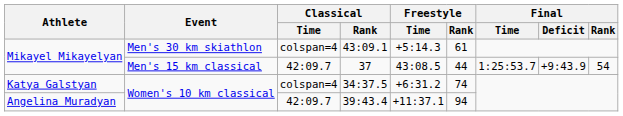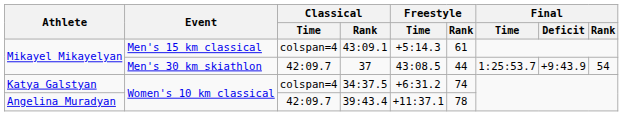(195, 48) Men's 30 km skiathlon -> (195, 48) Men's 15 km classical
(195, 66) Men's 15 km classical -> (195, 66) Men's 30 km skiathlon
(461, 101) 94 -> (461, 101) 78
